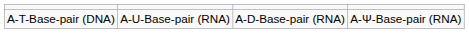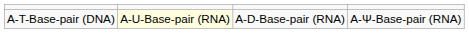(175, 19) no background -> (175, 19) lightyellow background
